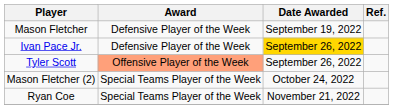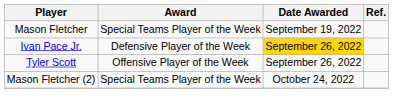(180, 29) Defensive Player of the Week -> (180, 29) Special Teams Player of the Week
(180, 63) lightsalmon background -> (180, 63) no background
- row: (51, 96)
